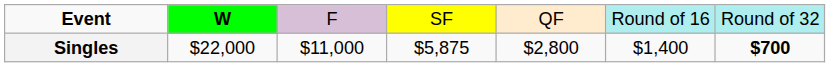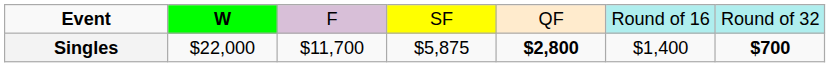(332, 48) $11,000 -> (332, 48) $11,700
(551, 48) normal -> (551, 48) bold
